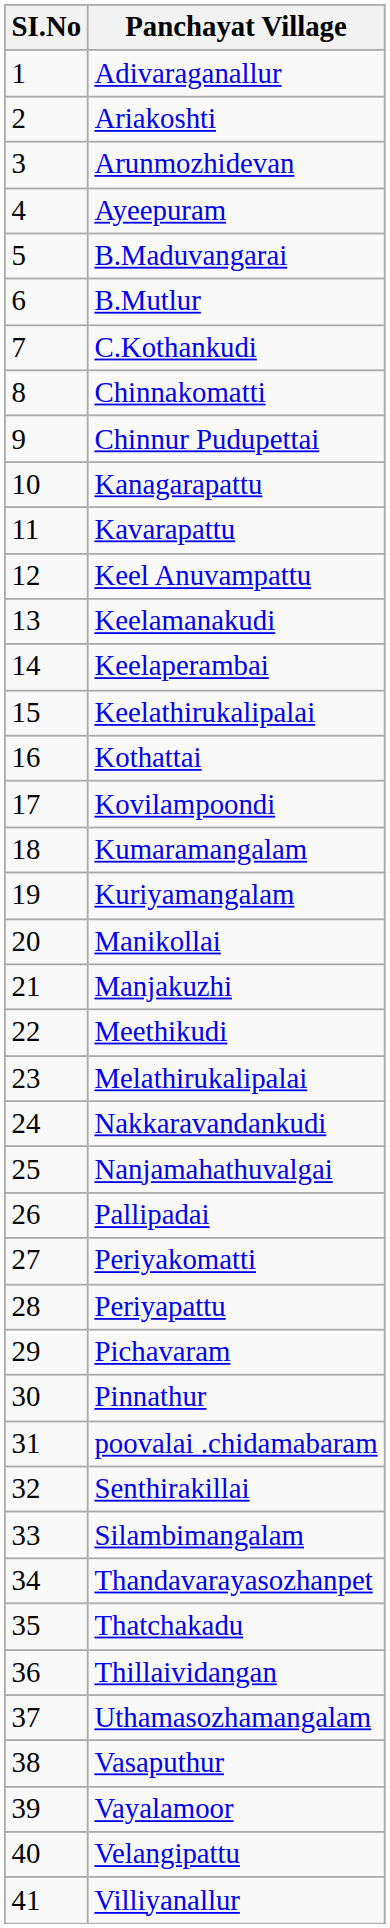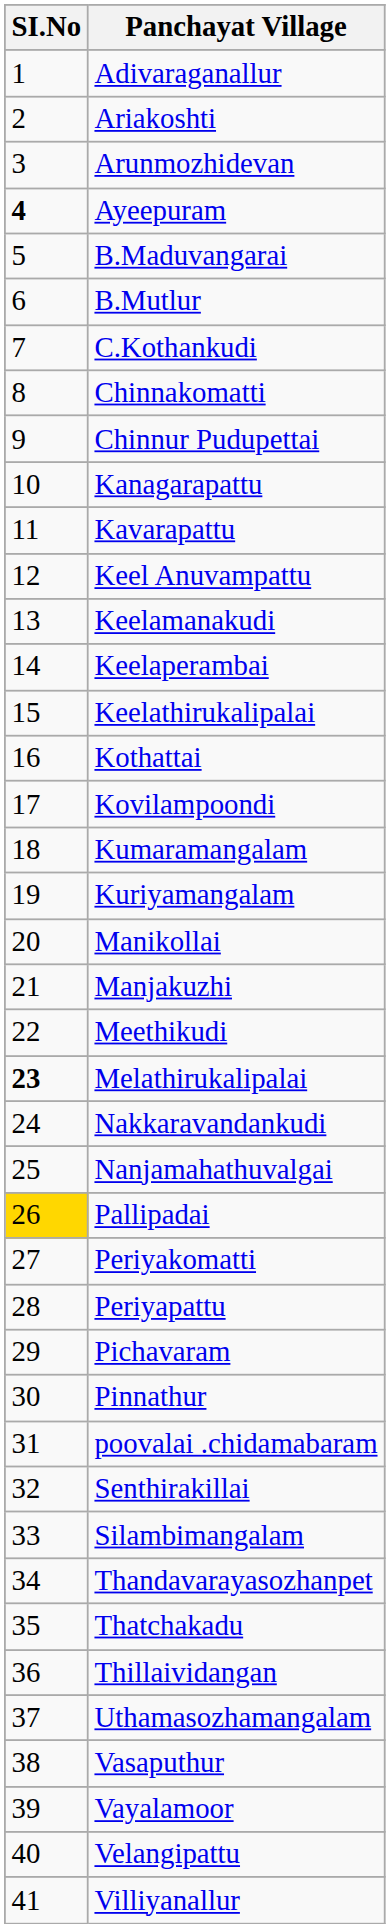(19, 210) normal -> (19, 210) bold
(26, 1077) normal -> (26, 1077) bold
(26, 1214) no background -> (26, 1214) gold background
